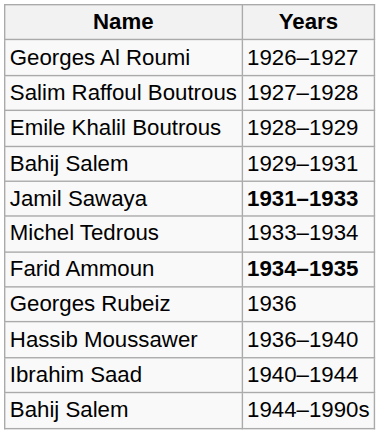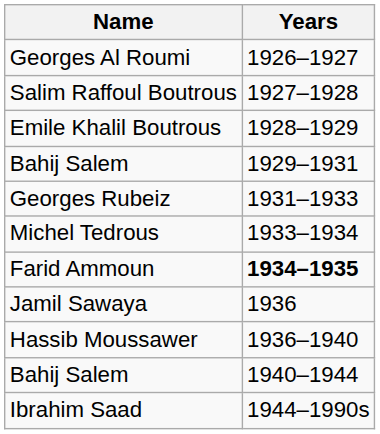(78, 198) Jamil Sawaya -> (90, 198) Georges Rubeiz
(303, 198) bold -> (303, 198) normal
(90, 304) Georges Rubeiz -> (78, 304) Jamil Sawaya
(76, 374) Ibrahim Saad -> (69, 374) Bahij Salem
(69, 410) Bahij Salem -> (76, 410) Ibrahim Saad
